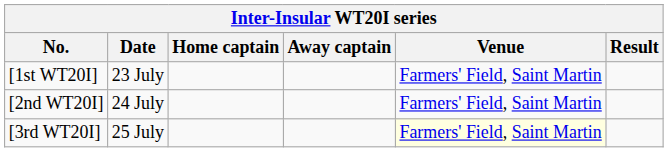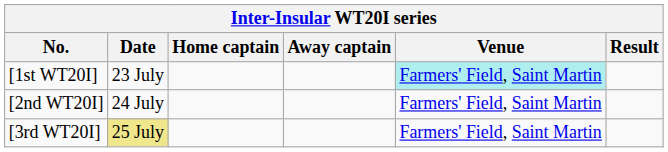(501, 75) no background -> (501, 75) paleturquoise background
(138, 132) no background -> (138, 132) khaki background
(501, 132) lightyellow background -> (501, 132) no background
